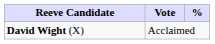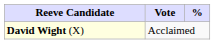(45, 30) no background -> (45, 30) lightyellow background
